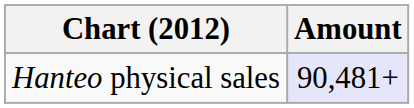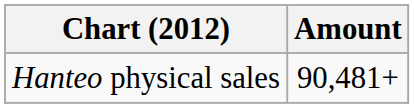(348, 77) lavender background -> (348, 77) no background
